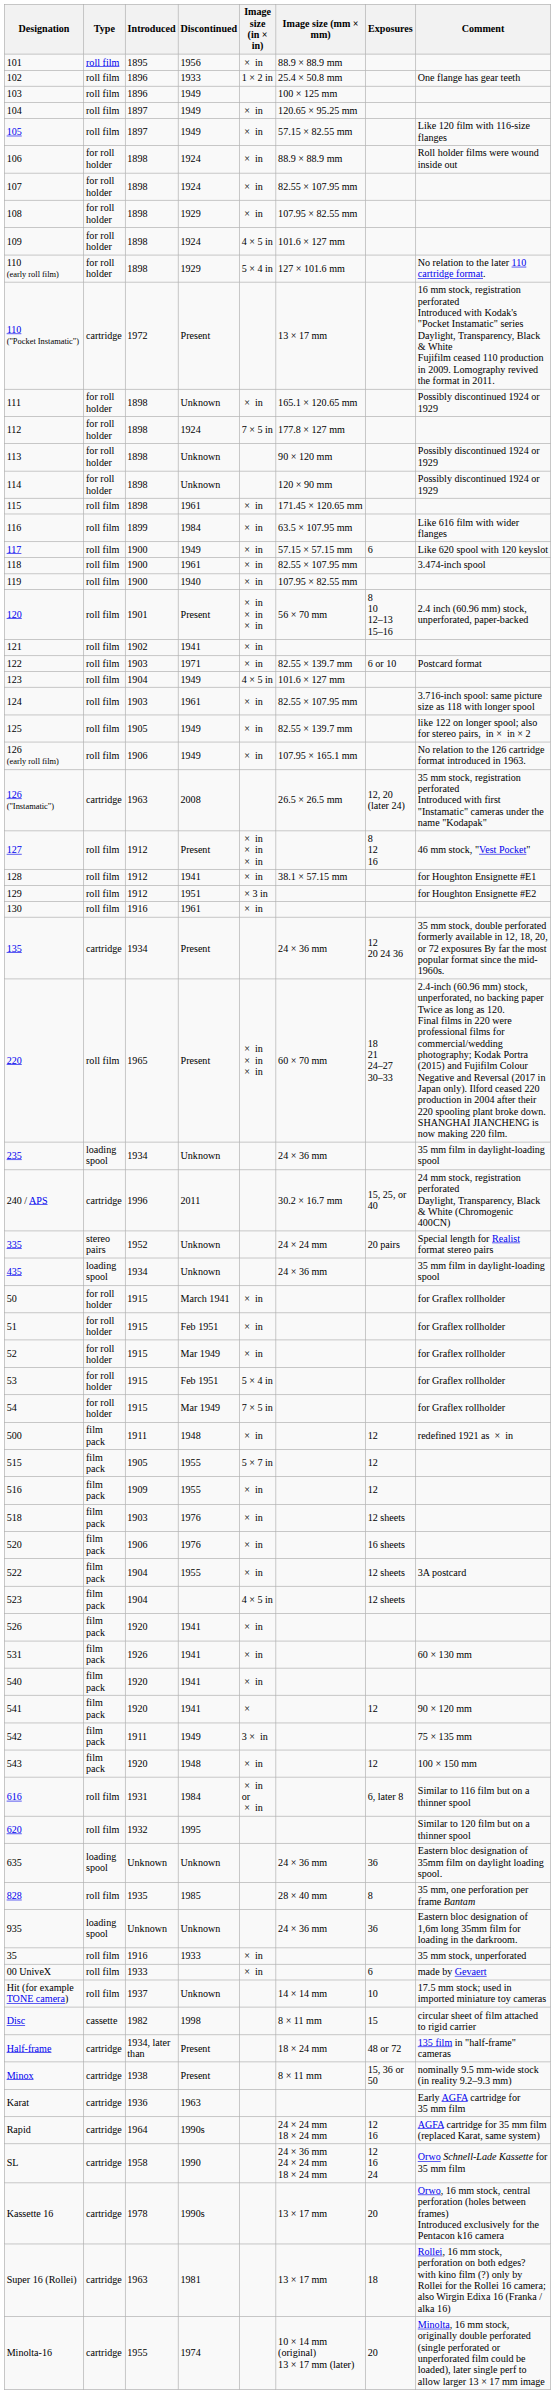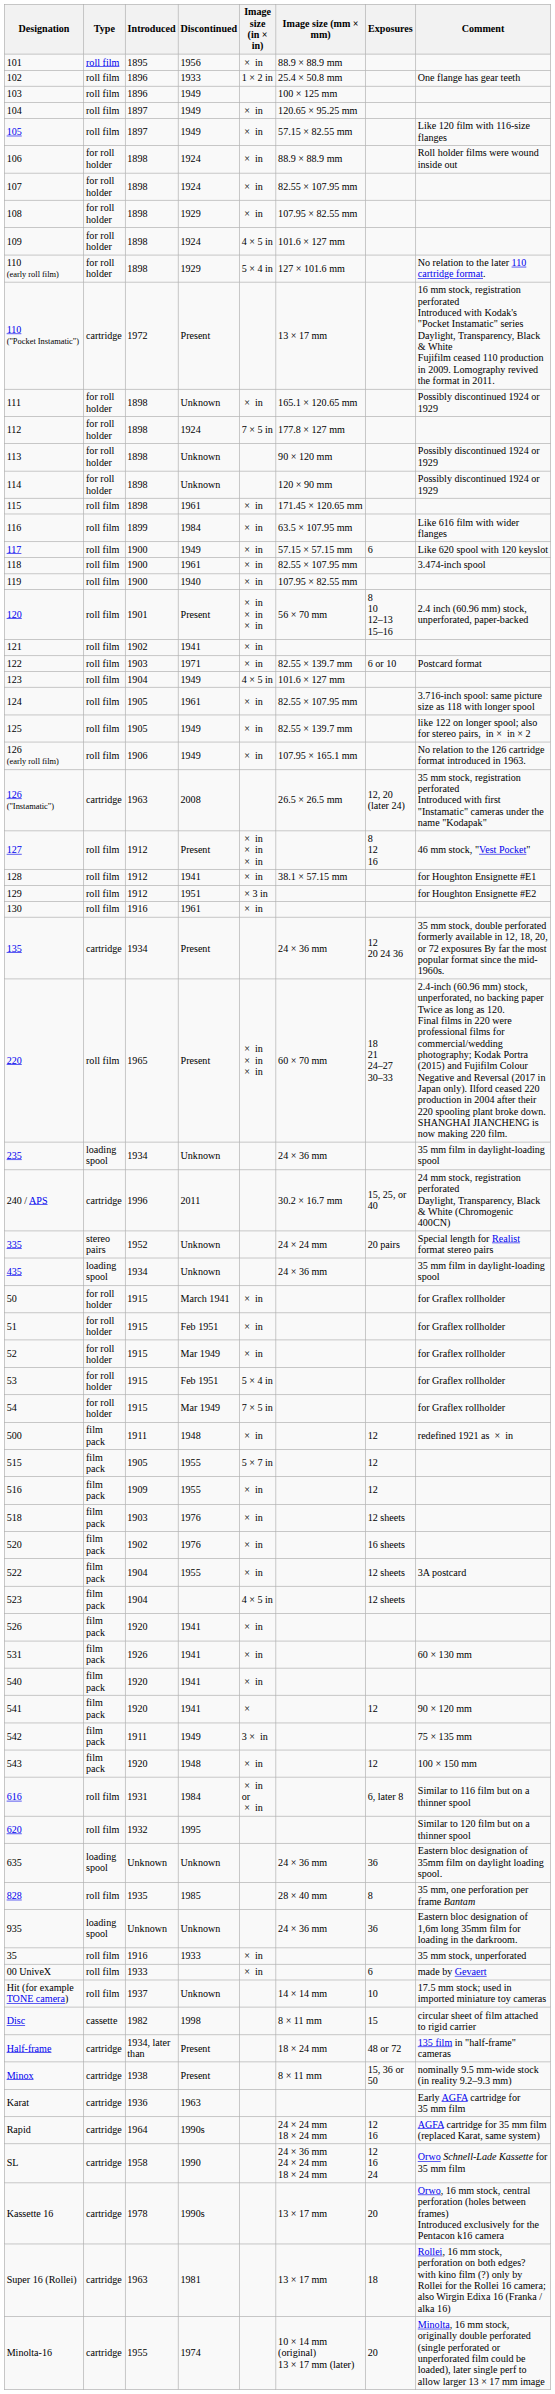(137, 701) 1903 -> (137, 701) 1905
(137, 1545) 1906 -> (137, 1545) 1902
